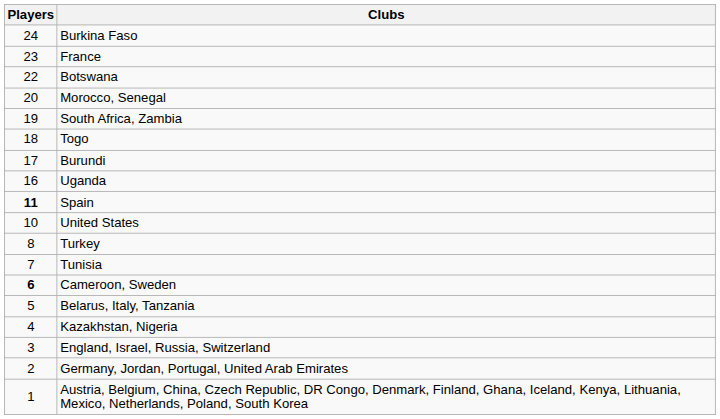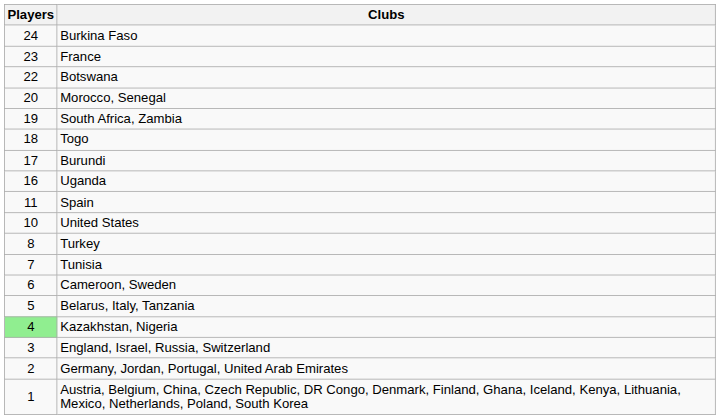(31, 202) bold -> (31, 202) normal
(31, 285) bold -> (31, 285) normal
(31, 327) no background -> (31, 327) lightgreen background
